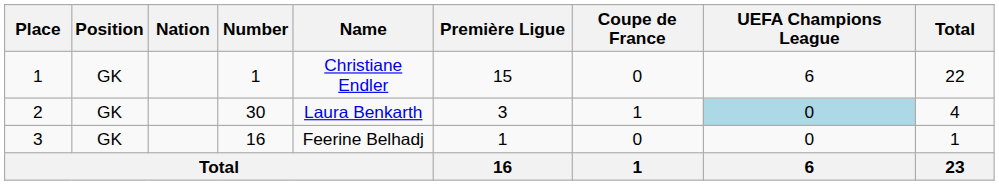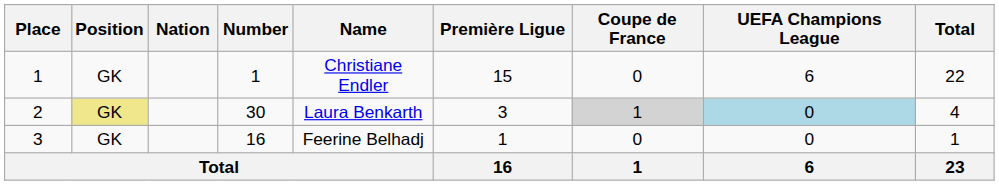(110, 112) no background -> (110, 112) khaki background
(637, 112) no background -> (637, 112) lightgrey background
